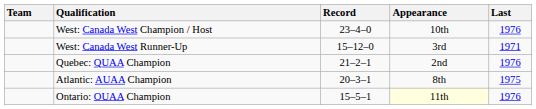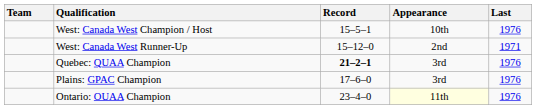(355, 29) 23–4–0 -> (355, 29) 15–5–1
(439, 46) 3rd -> (439, 46) 2nd
(355, 63) normal -> (355, 63) bold
(439, 63) 2nd -> (439, 63) 3rd
+ row: (109, 79)
- row: (114, 79)
(355, 96) 15–5–1 -> (355, 96) 23–4–0
